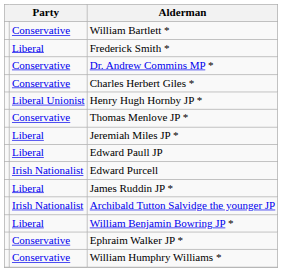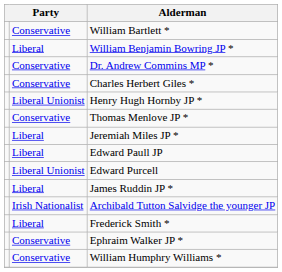rows swapped: (162, 223) <-> (130, 48)
(48, 170) Irish Nationalist -> (48, 170) Liberal Unionist
